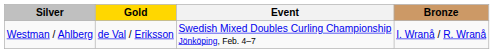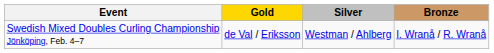columns swapped: (285, 12) <-> (50, 12)
